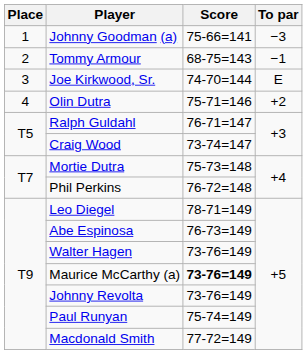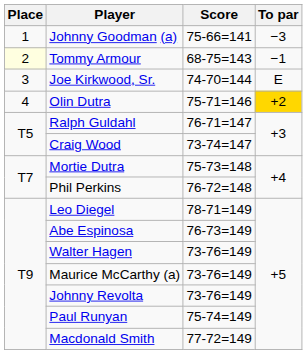(25, 58) no background -> (25, 58) lightyellow background
(278, 101) no background -> (278, 101) gold background
(219, 274) bold -> (219, 274) normal
